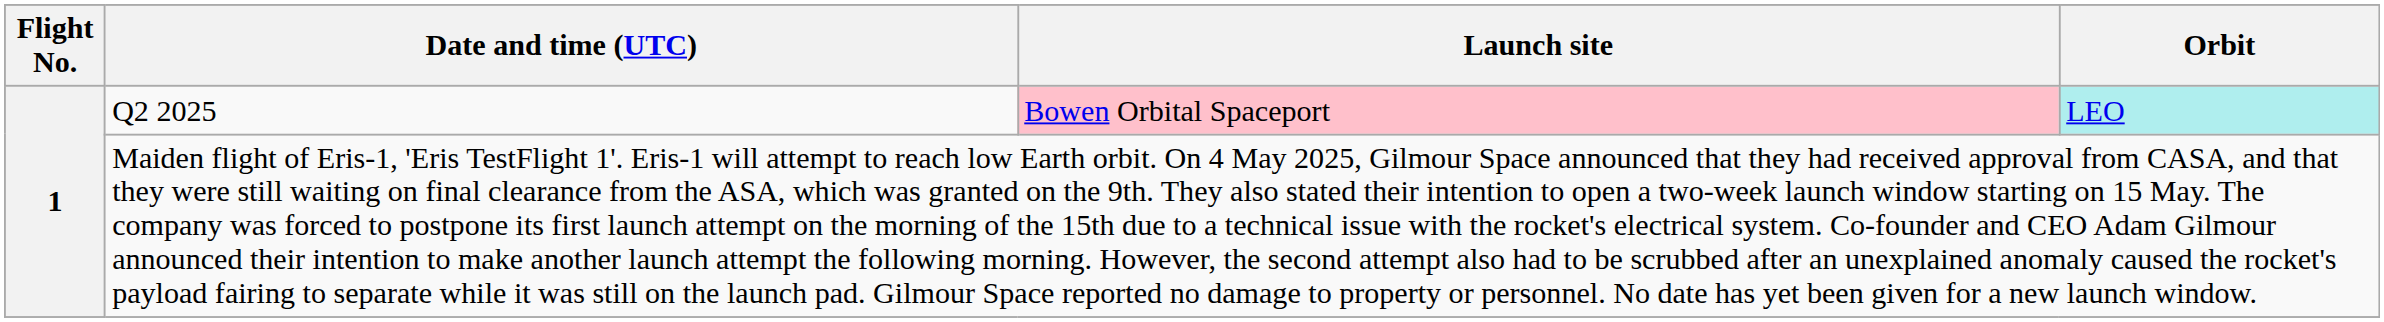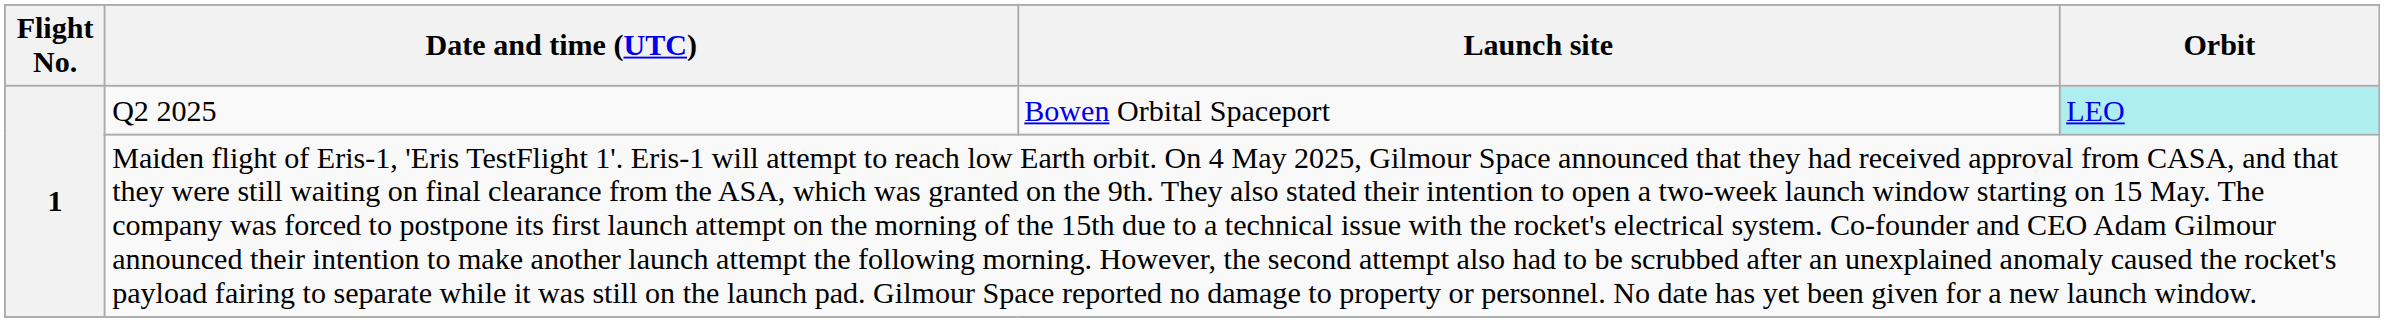(1177, 109) pink background -> (1177, 109) no background
